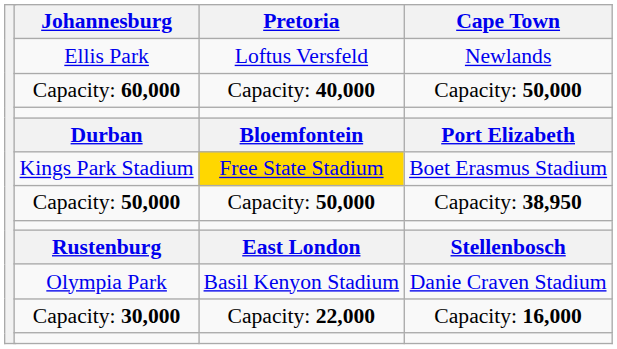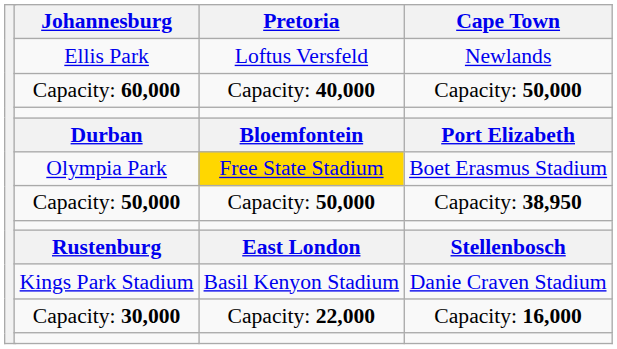(107, 168) Kings Park Stadium -> (107, 168) Olympia Park
(107, 281) Olympia Park -> (107, 281) Kings Park Stadium
